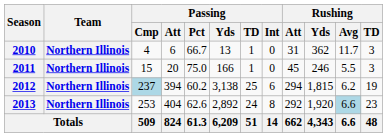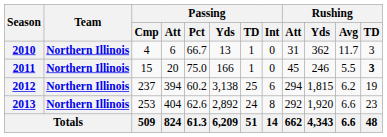(372, 68) normal -> (372, 68) bold
(147, 86) lightblue background -> (147, 86) no background
(348, 104) lightblue background -> (348, 104) no background
